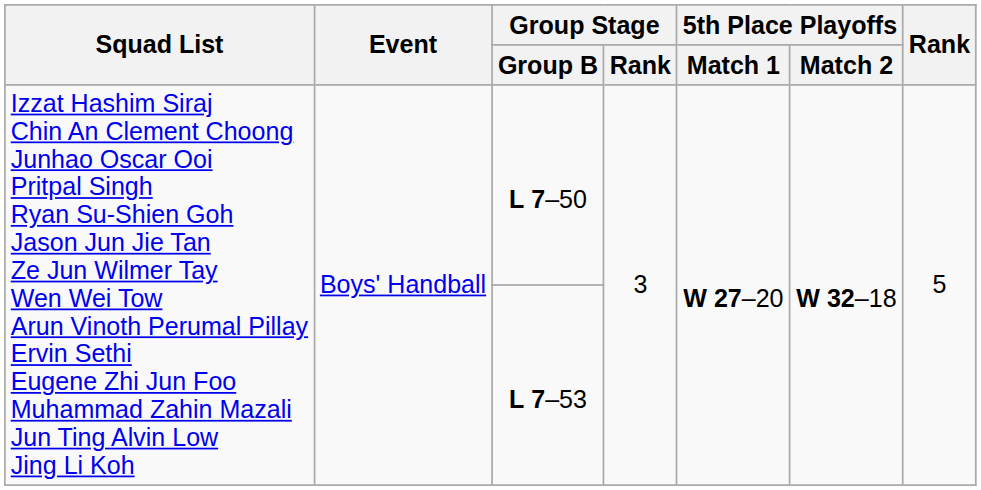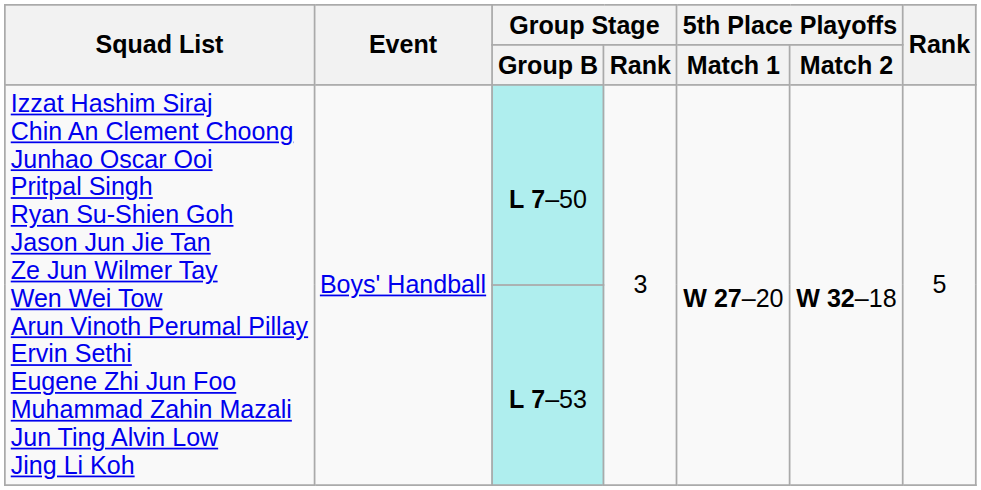(548, 199) no background -> (548, 199) paleturquoise background
(548, 399) no background -> (548, 399) paleturquoise background
